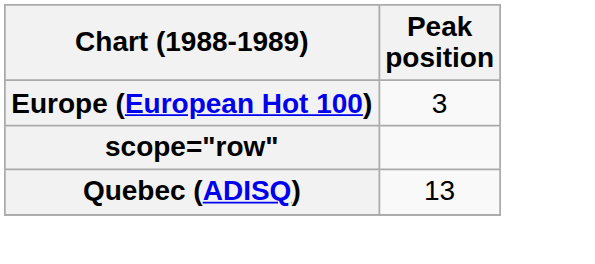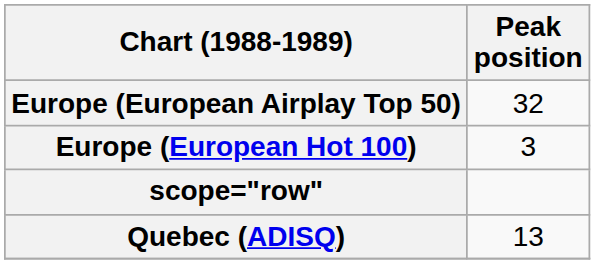+ row: (236, 102)
